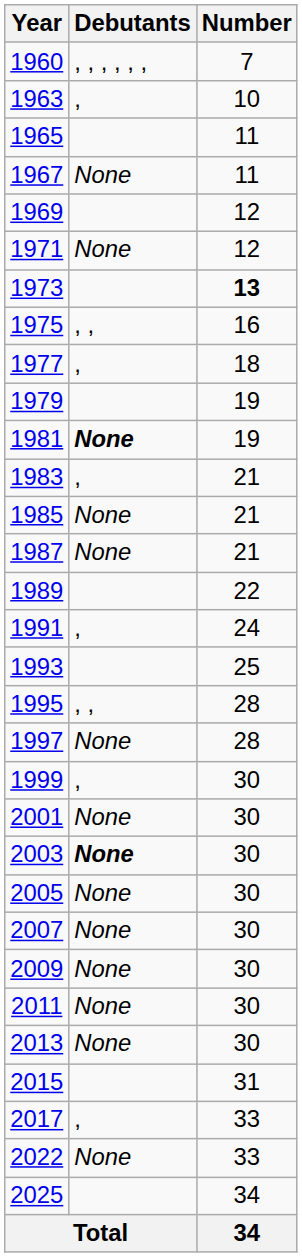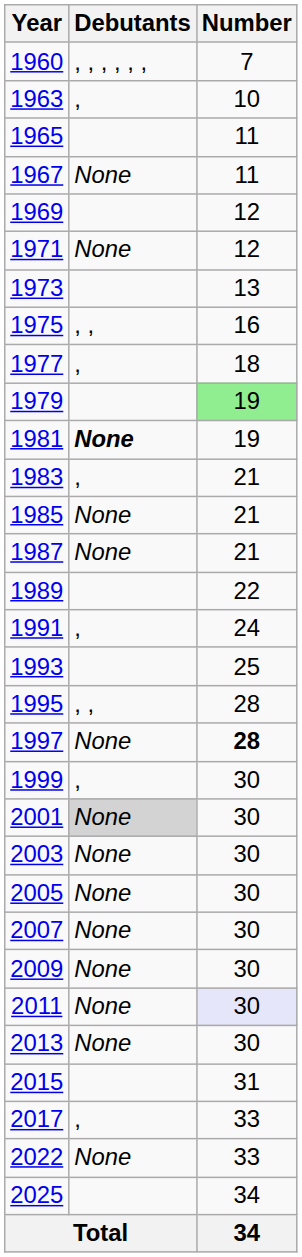(247, 288) bold -> (247, 288) normal
(247, 401) no background -> (247, 401) lightgreen background
(247, 741) normal -> (247, 741) bold
(103, 817) no background -> (103, 817) lightgrey background
(104, 855) bold -> (103, 855) normal
(247, 1006) no background -> (247, 1006) lavender background
